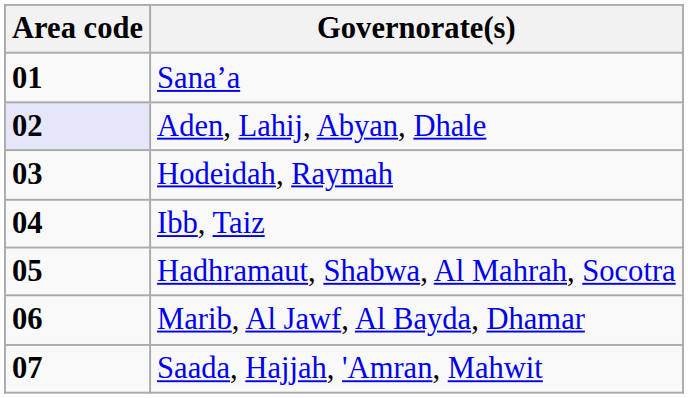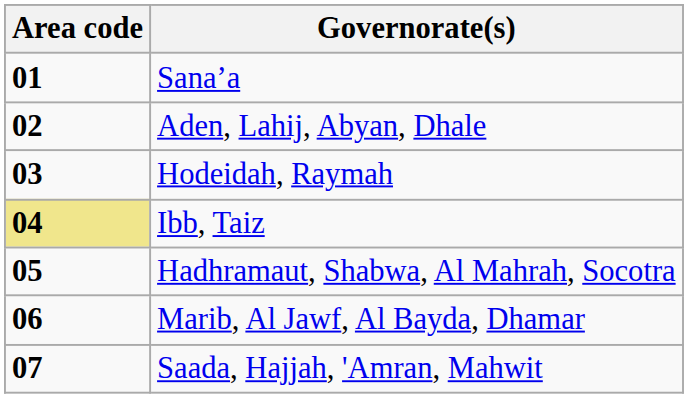(27, 125) lavender background -> (27, 125) no background
(27, 222) no background -> (27, 222) khaki background
